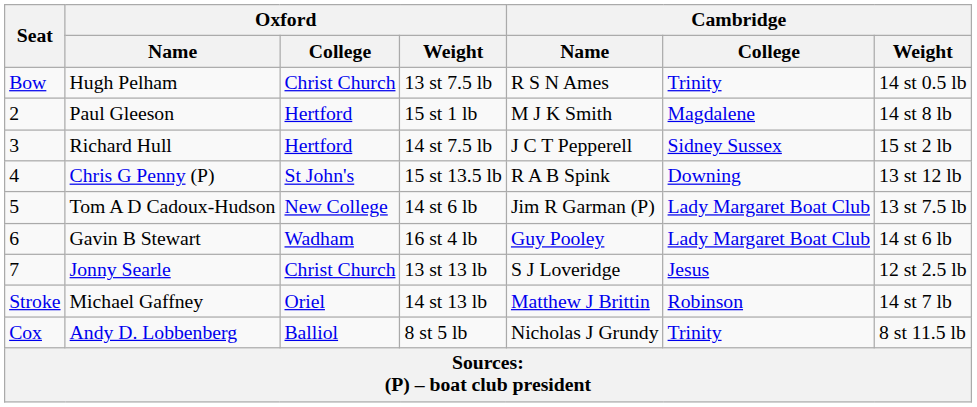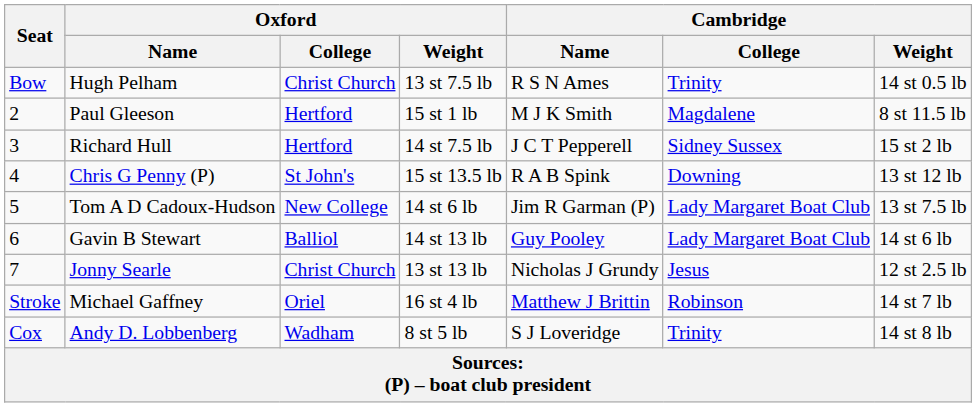(915, 113) 14 st 8 lb -> (922, 113) 8 st 11.5 lb
(319, 238) Wadham -> (311, 238) Balliol
(441, 238) 16 st 4 lb -> (446, 238) 14 st 13 lb
(566, 269) S J Loveridge -> (585, 269) Nicholas J Grundy
(446, 301) 14 st 13 lb -> (441, 301) 16 st 4 lb
(311, 332) Balliol -> (319, 332) Wadham
(585, 332) Nicholas J Grundy -> (566, 332) S J Loveridge
(922, 332) 8 st 11.5 lb -> (915, 332) 14 st 8 lb
